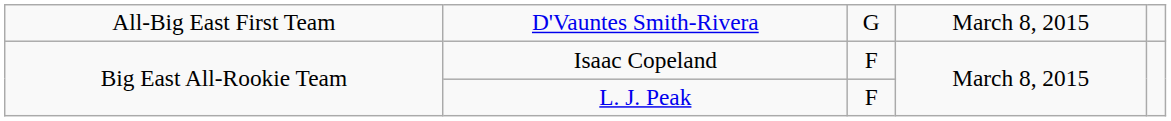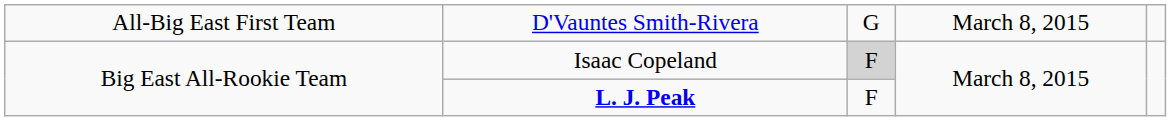(871, 60) no background -> (871, 60) lightgrey background
(645, 97) normal -> (645, 97) bold
